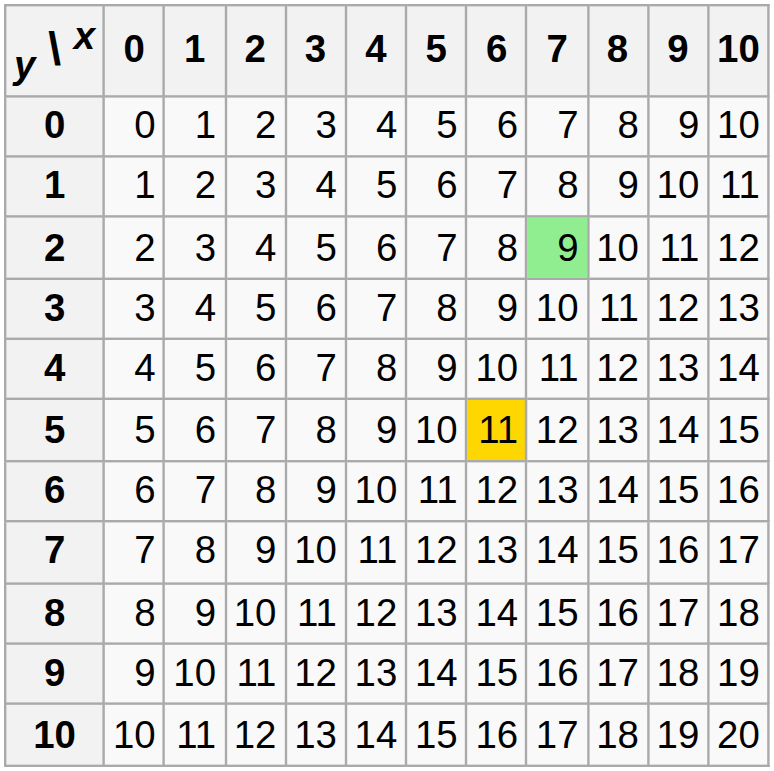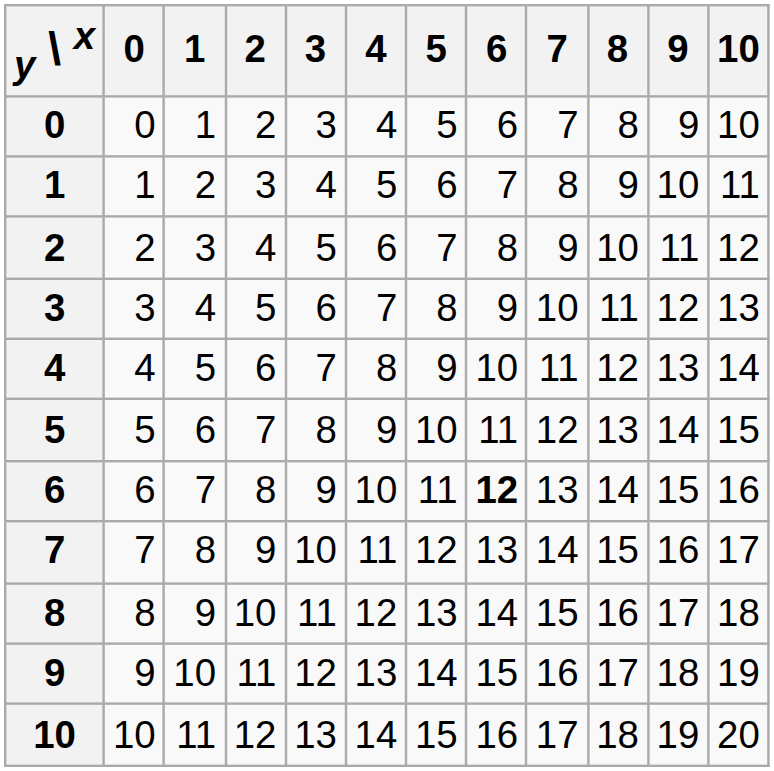(568, 246) lightgreen background -> (568, 246) no background
(498, 429) gold background -> (498, 429) no background
(497, 490) normal -> (497, 490) bold
